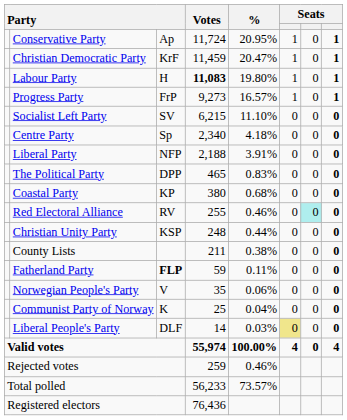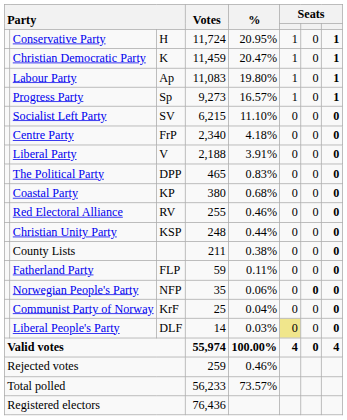(167, 39) Ap -> (164, 39) H
(169, 58) KrF -> (164, 58) K
(164, 77) H -> (167, 77) Ap
(209, 77) bold -> (209, 77) normal
(168, 96) FrP -> (166, 96) Sp
(166, 135) Sp -> (168, 135) FrP
(170, 154) NFP -> (164, 154) V
(316, 212) paleturquoise background -> (316, 212) no background
(171, 270) bold -> (170, 270) normal
(164, 289) V -> (170, 289) NFP
(316, 289) normal -> (316, 289) bold
(164, 309) K -> (169, 309) KrF
